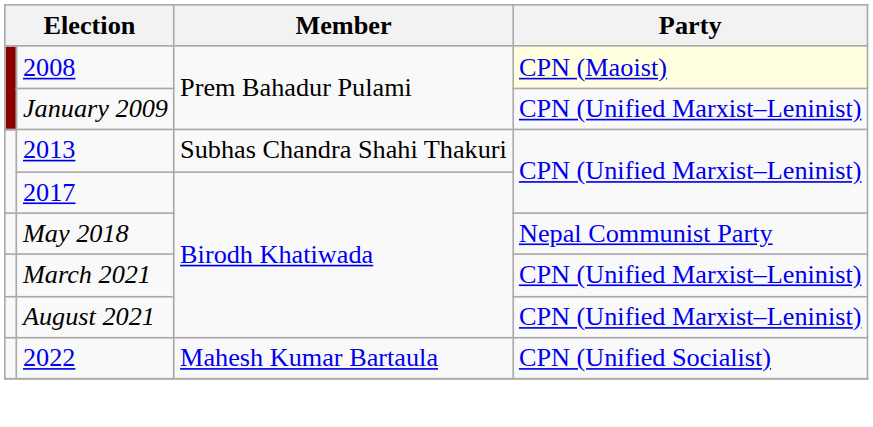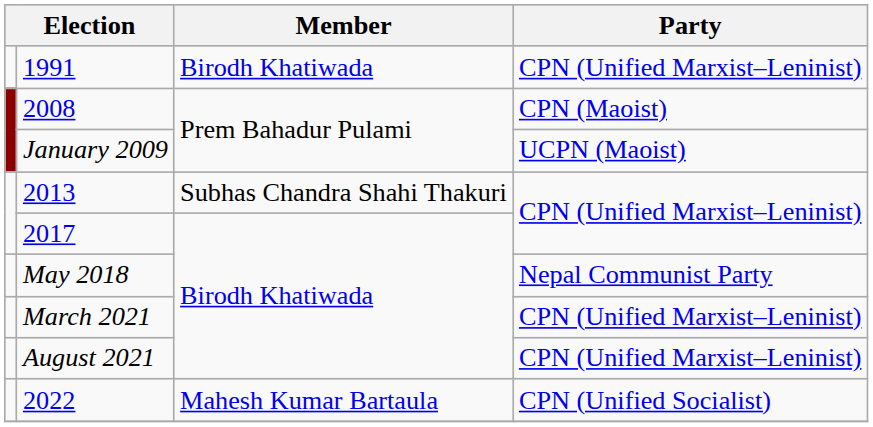+ row: (49, 66)
(593, 66) lightyellow background -> (593, 108) no background
(690, 108) CPN (Unified Marxist–Leninist) -> (602, 150) UCPN (Maoist)
